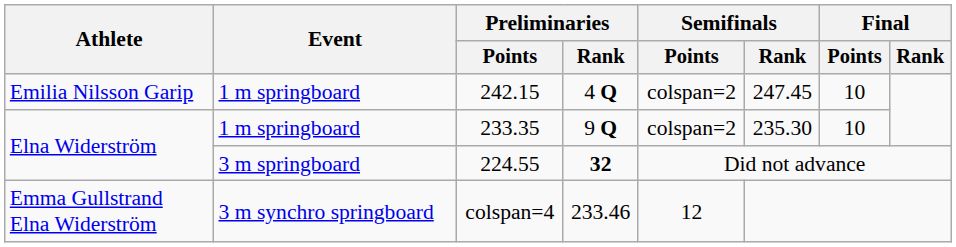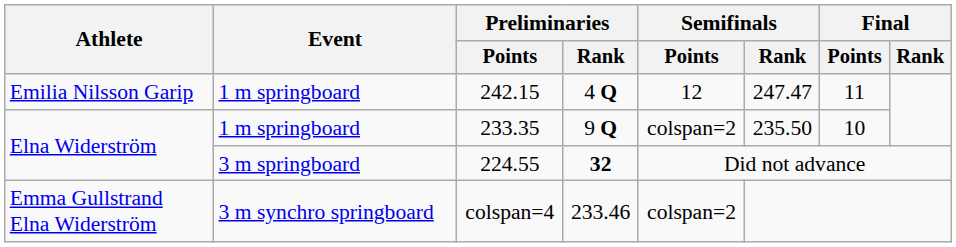(692, 92) colspan=2 -> (692, 92) 12
(782, 92) 247.45 -> (782, 92) 247.47
(854, 92) 10 -> (854, 92) 11
(782, 127) 235.30 -> (782, 127) 235.50
(692, 211) 12 -> (692, 211) colspan=2
